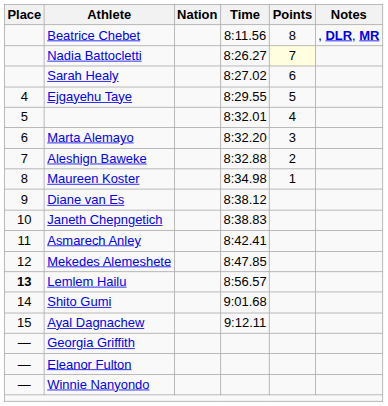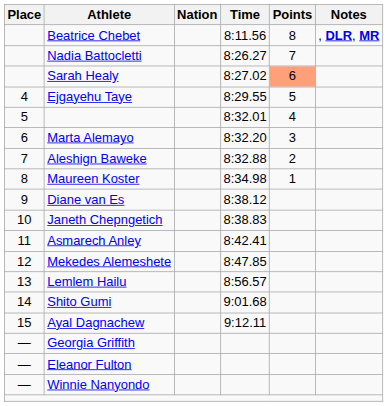(292, 55) lightyellow background -> (292, 55) no background
(292, 76) no background -> (292, 76) lightsalmon background
(24, 281) bold -> (24, 281) normal
